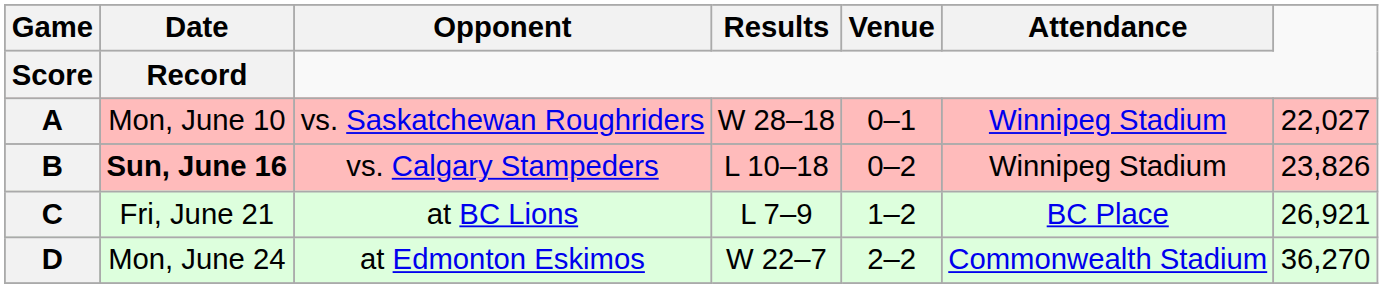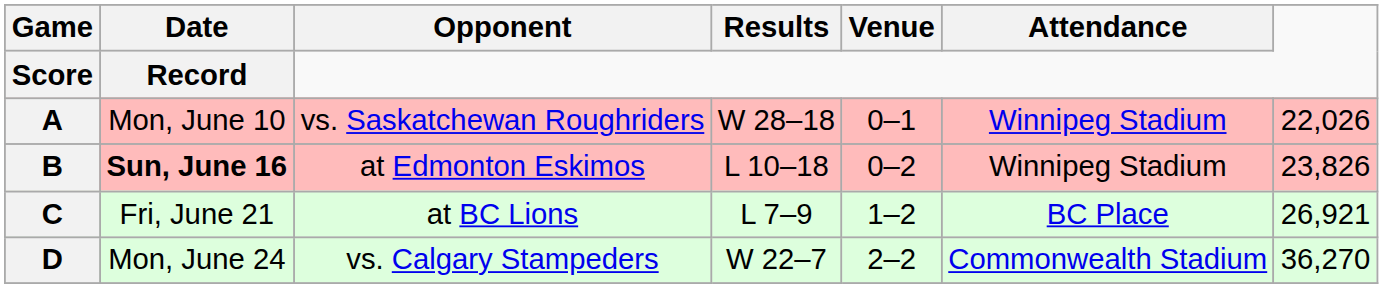(1325, 120) 22,027 -> (1325, 120) 22,026
(502, 167) vs. Calgary Stampeders -> (502, 167) at Edmonton Eskimos
(502, 259) at Edmonton Eskimos -> (502, 259) vs. Calgary Stampeders
